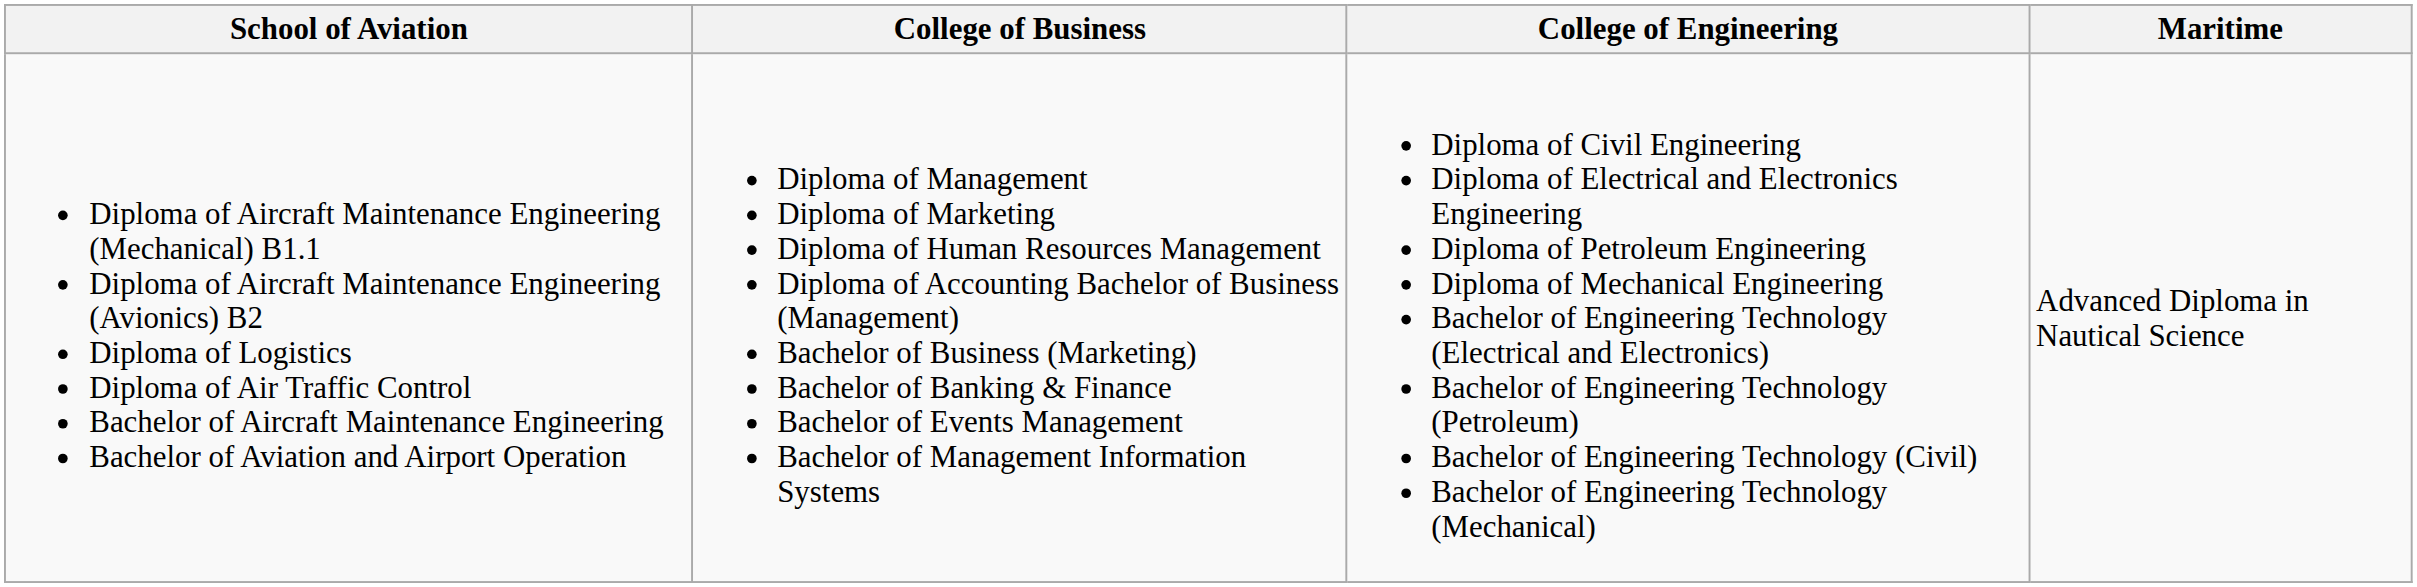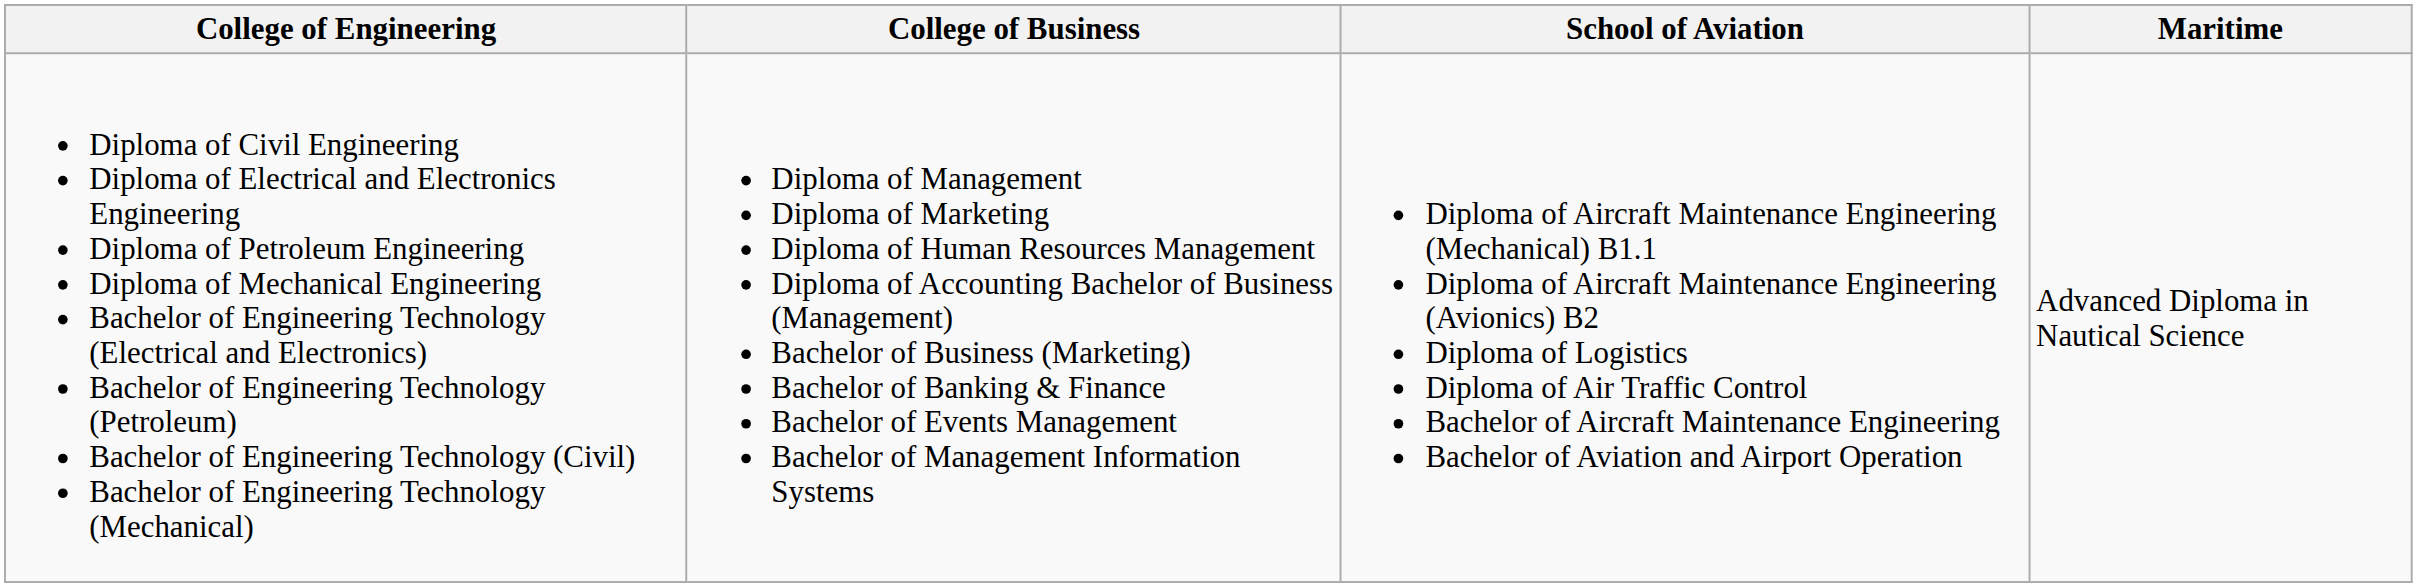columns swapped: (1688, 28) <-> (349, 28)
